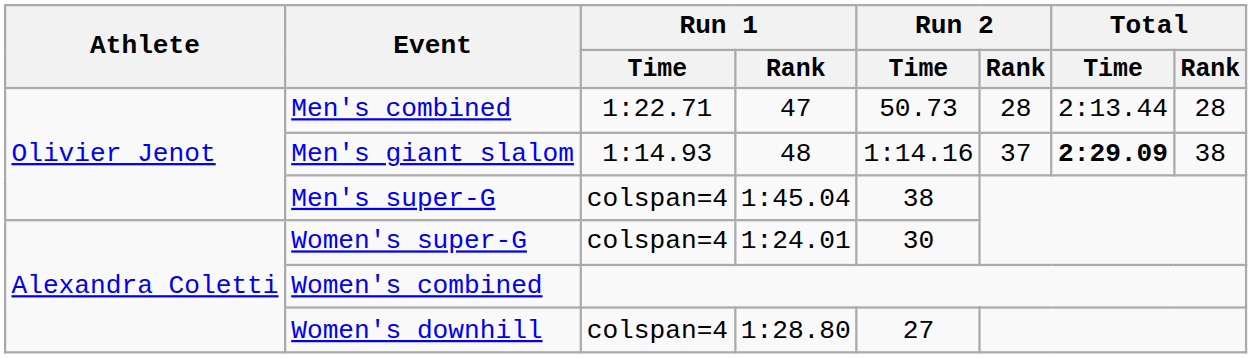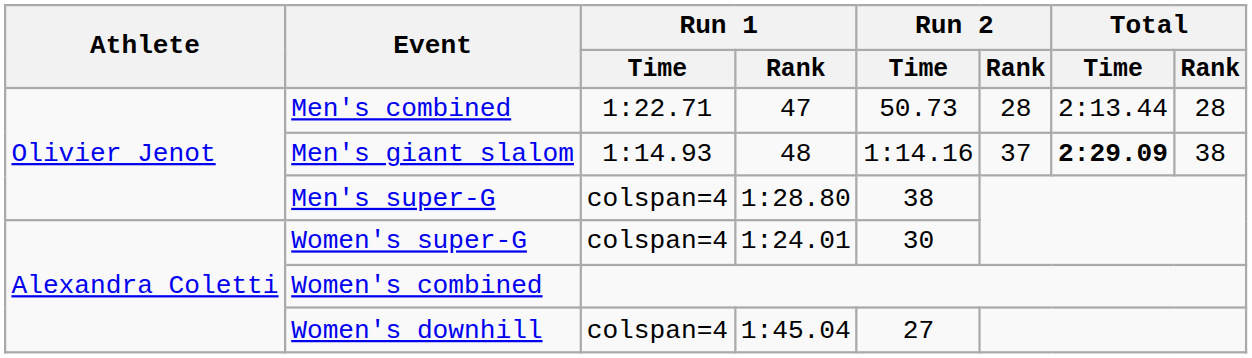(796, 198) 1:45.04 -> (796, 198) 1:28.80
(796, 330) 1:28.80 -> (796, 330) 1:45.04
